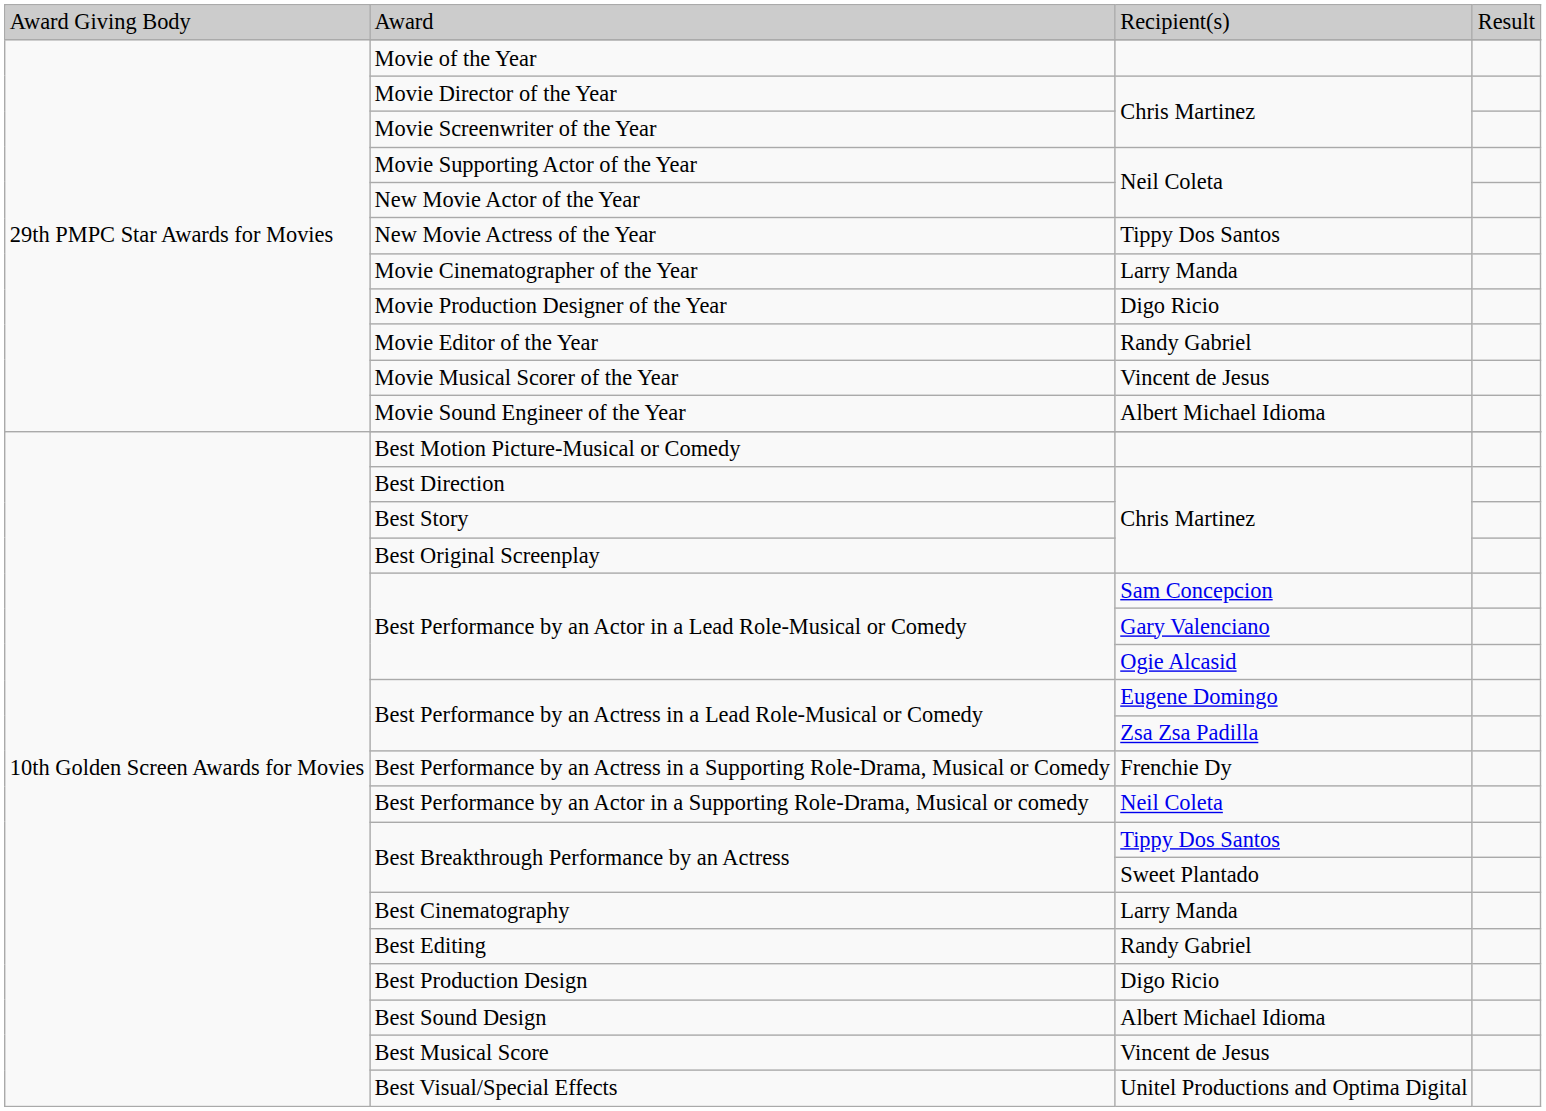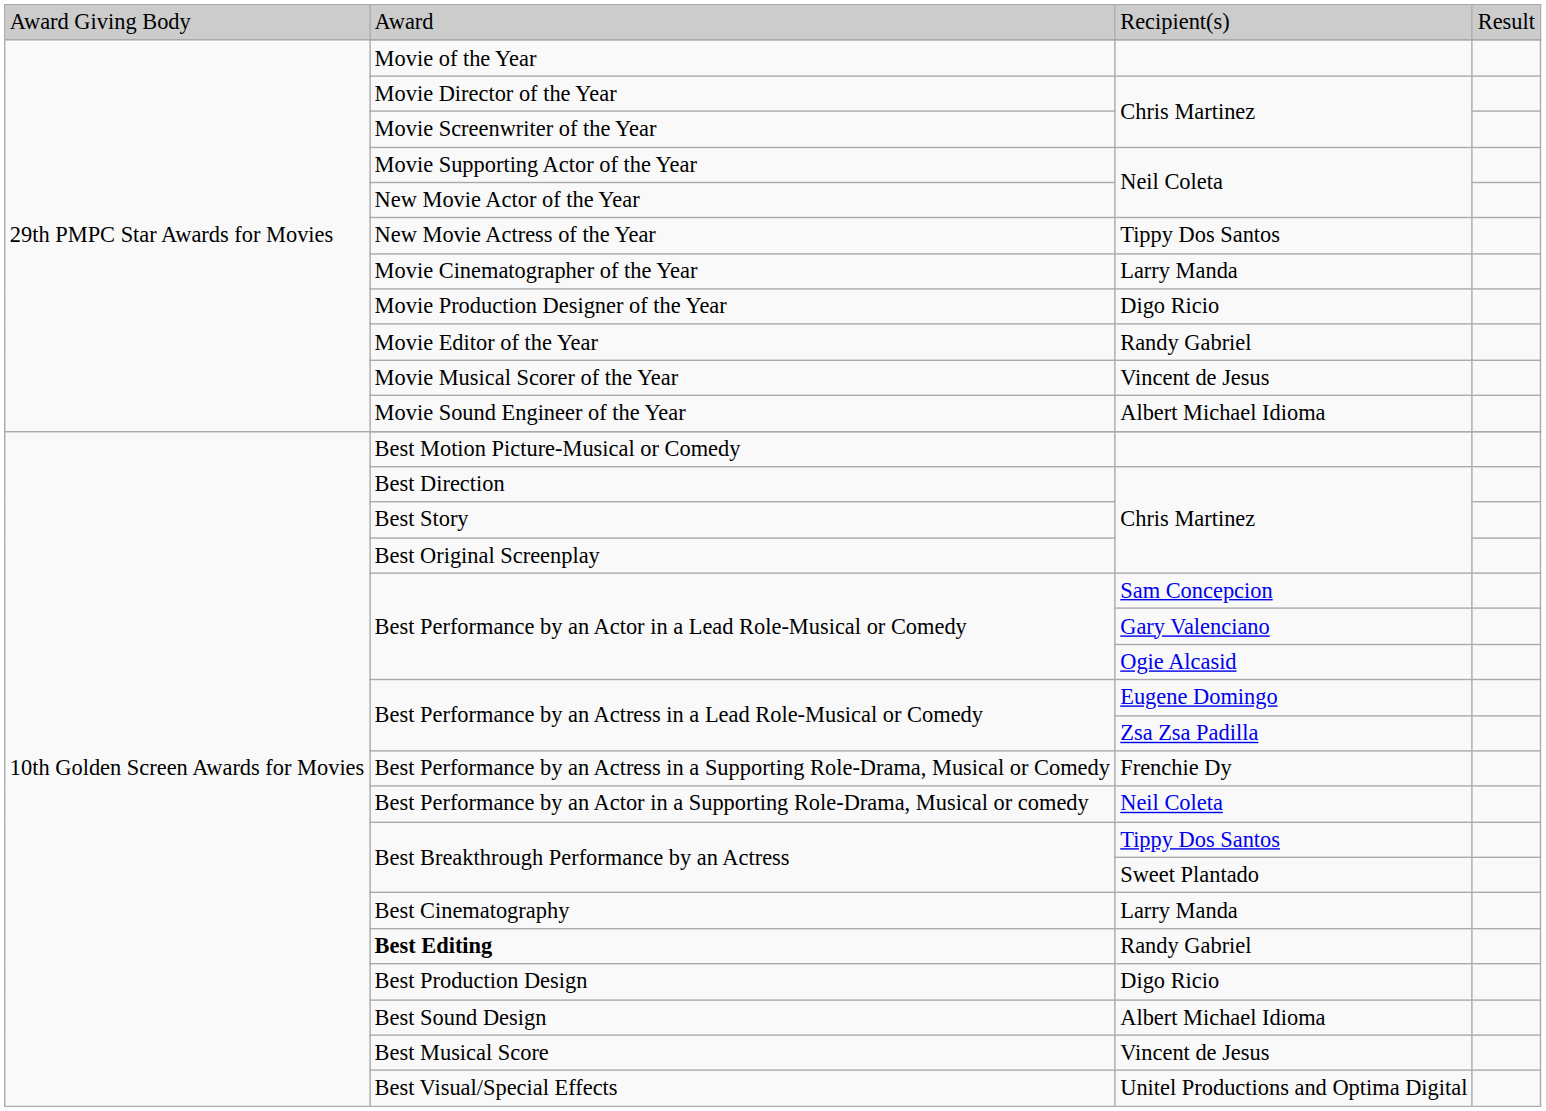(430, 945) normal -> (433, 945) bold
